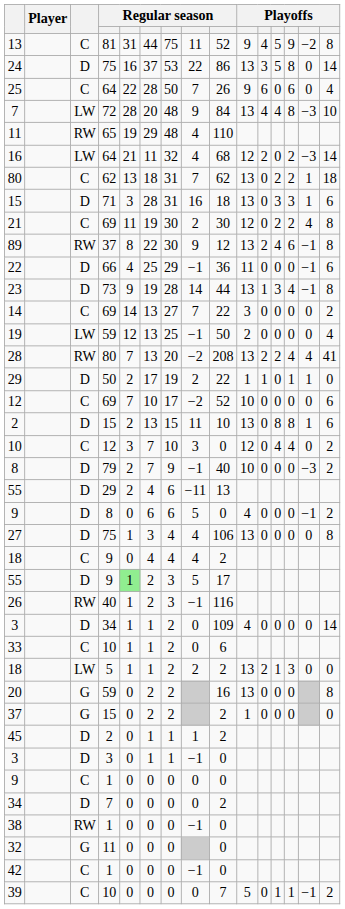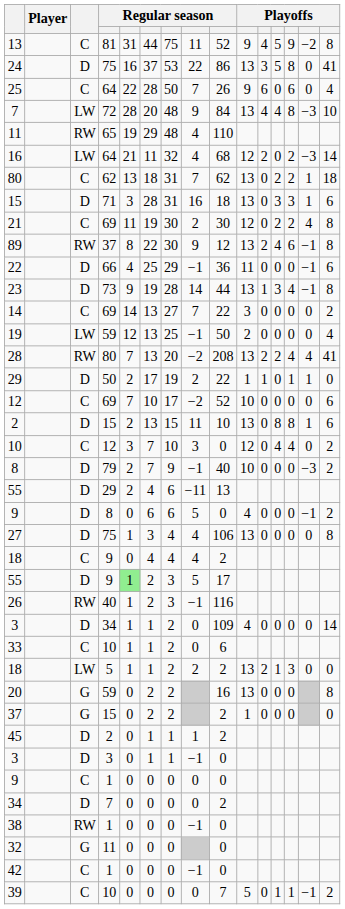(330, 66) 14 -> (330, 66) 41
